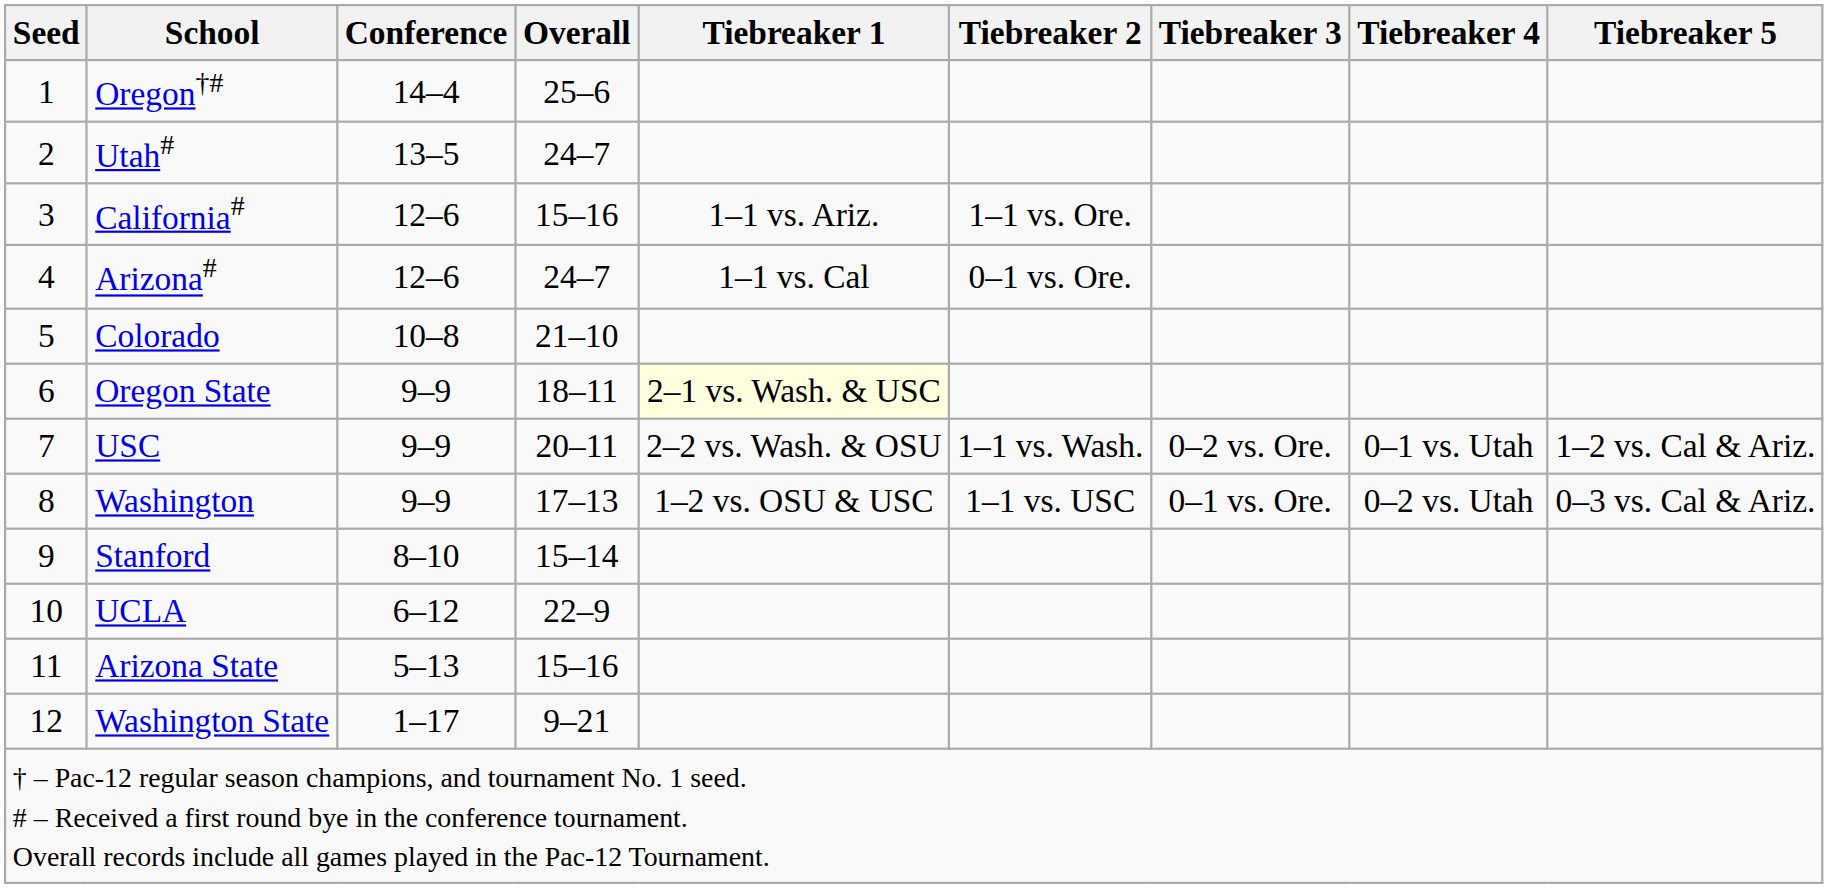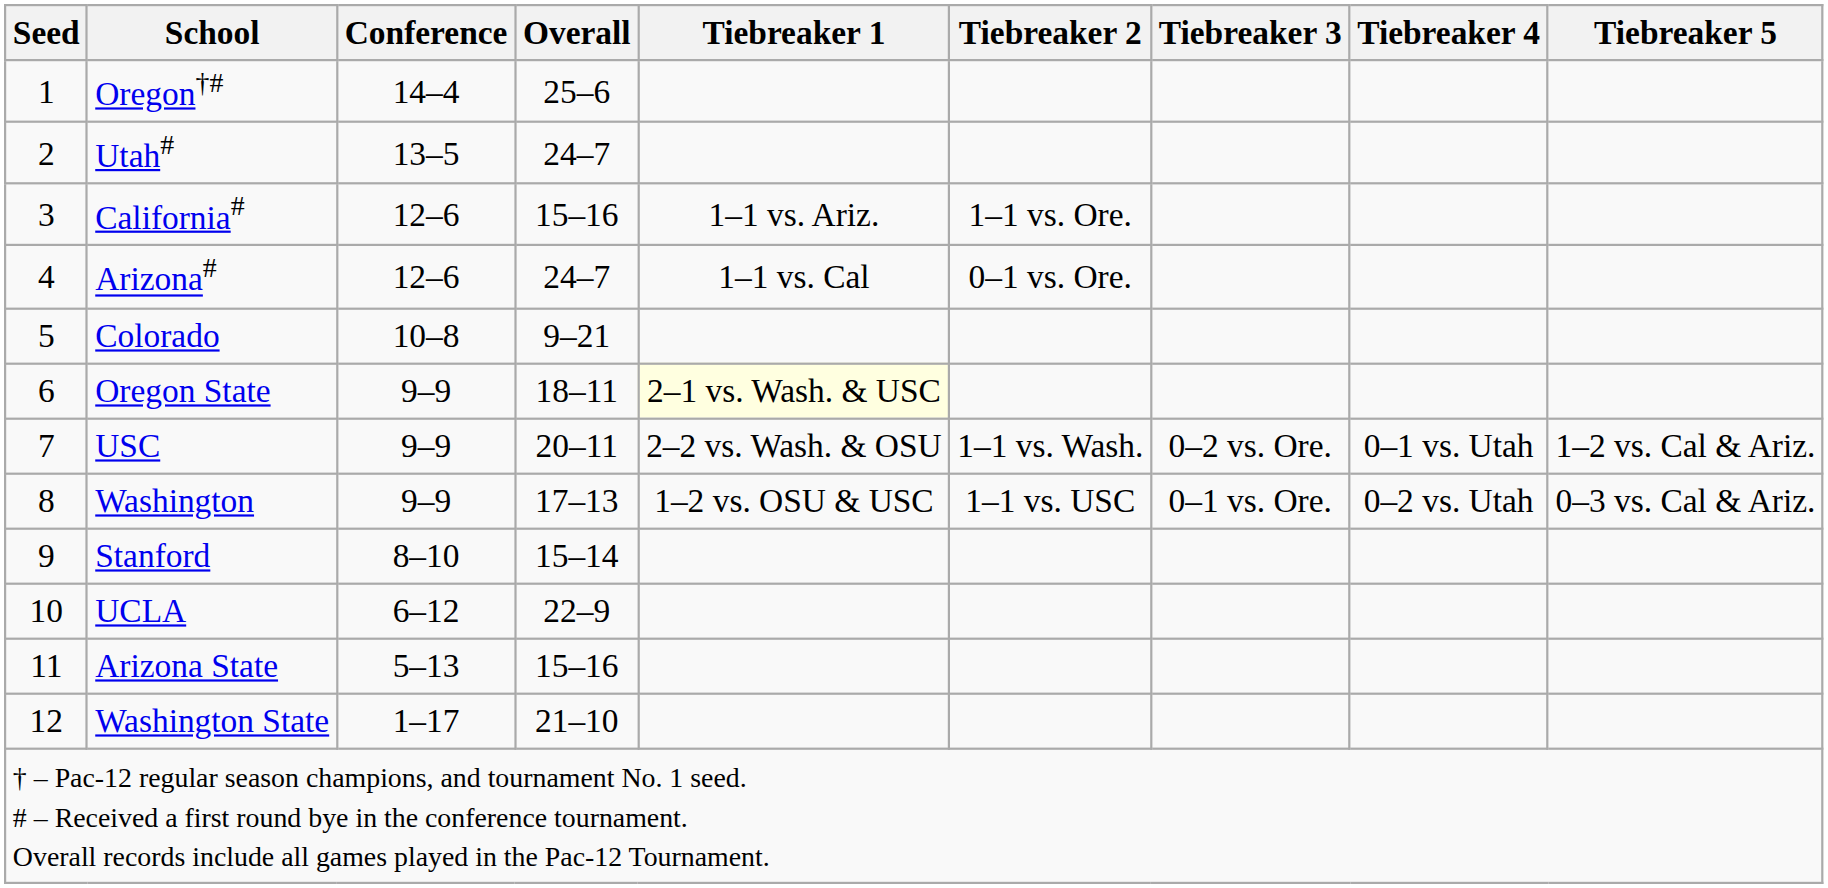(577, 334) 21–10 -> (577, 334) 9–21
(577, 720) 9–21 -> (577, 720) 21–10
